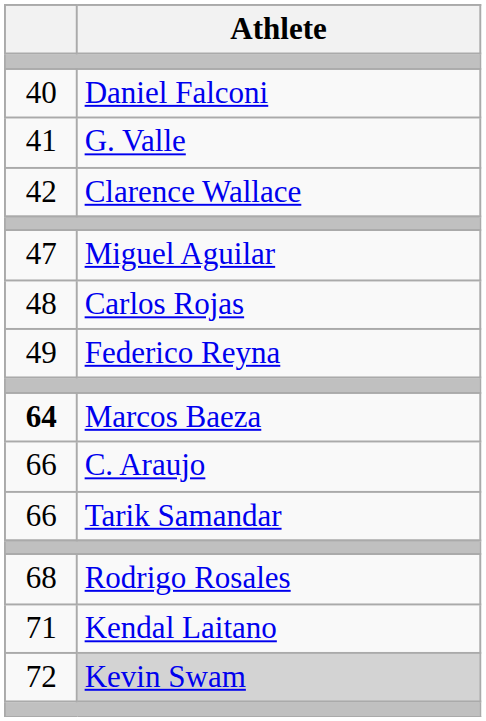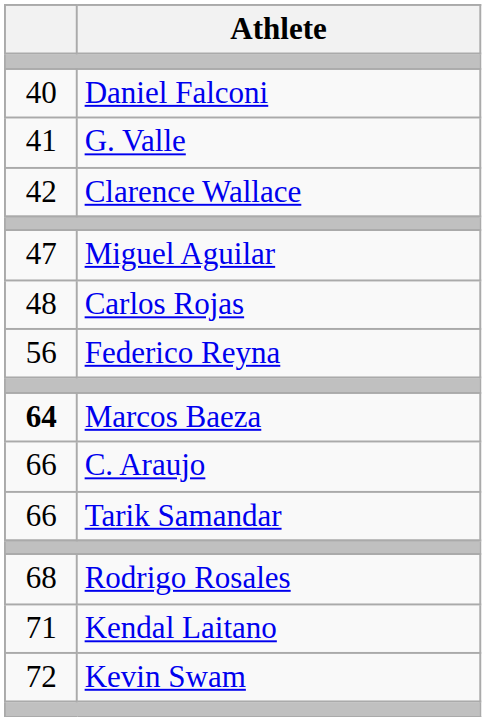(41, 353) 49 -> (41, 353) 56
(165, 677) lightgrey background -> (165, 677) no background
